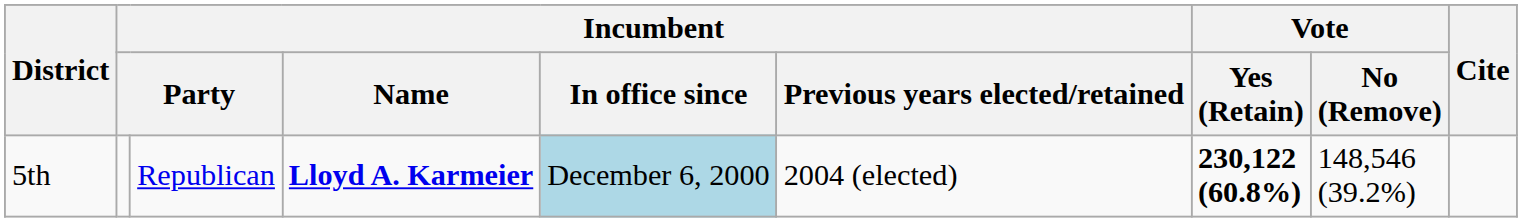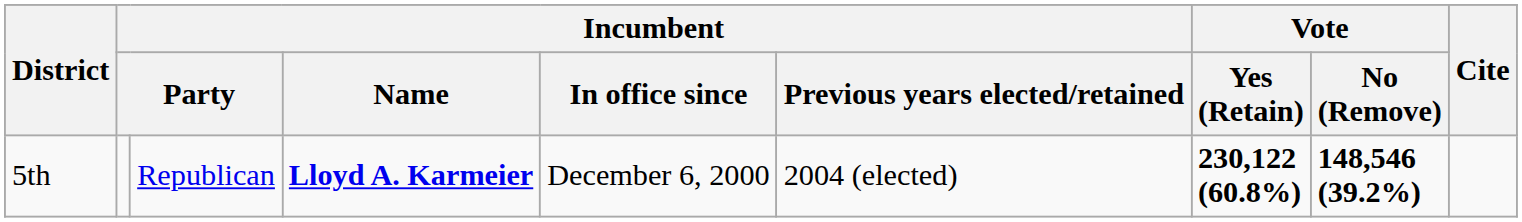(658, 175) lightblue background -> (658, 175) no background
(1367, 175) normal -> (1369, 175) bold
